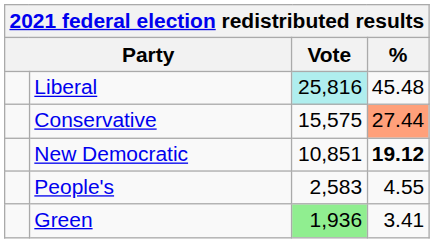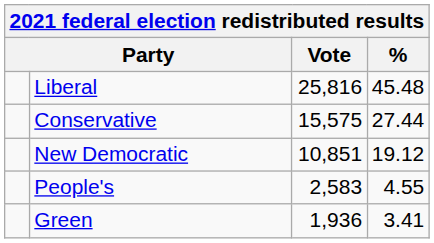(330, 87) paleturquoise background -> (330, 87) no background
(398, 120) lightsalmon background -> (398, 120) no background
(398, 154) bold -> (398, 154) normal
(336, 220) lightgreen background -> (336, 220) no background
